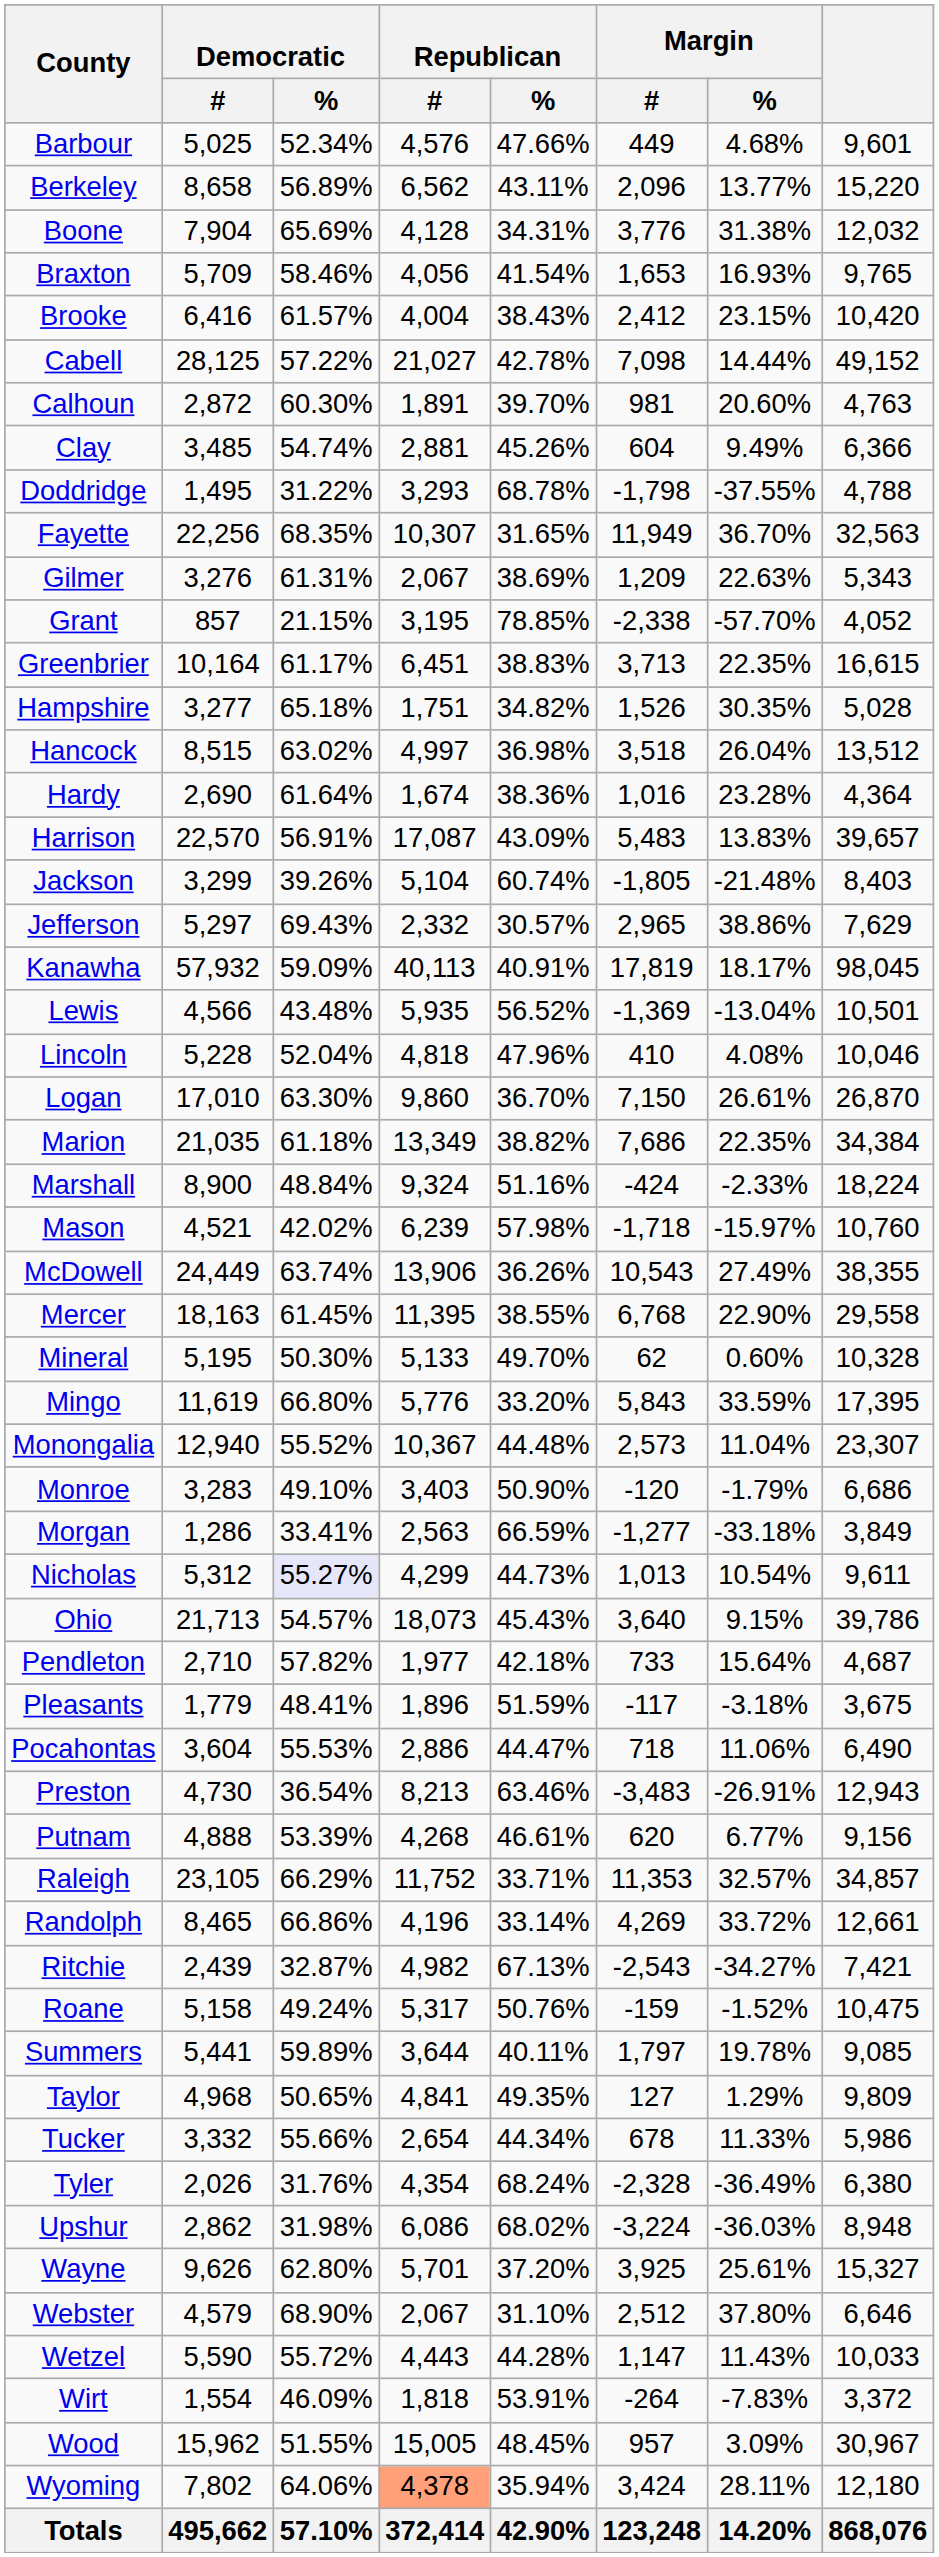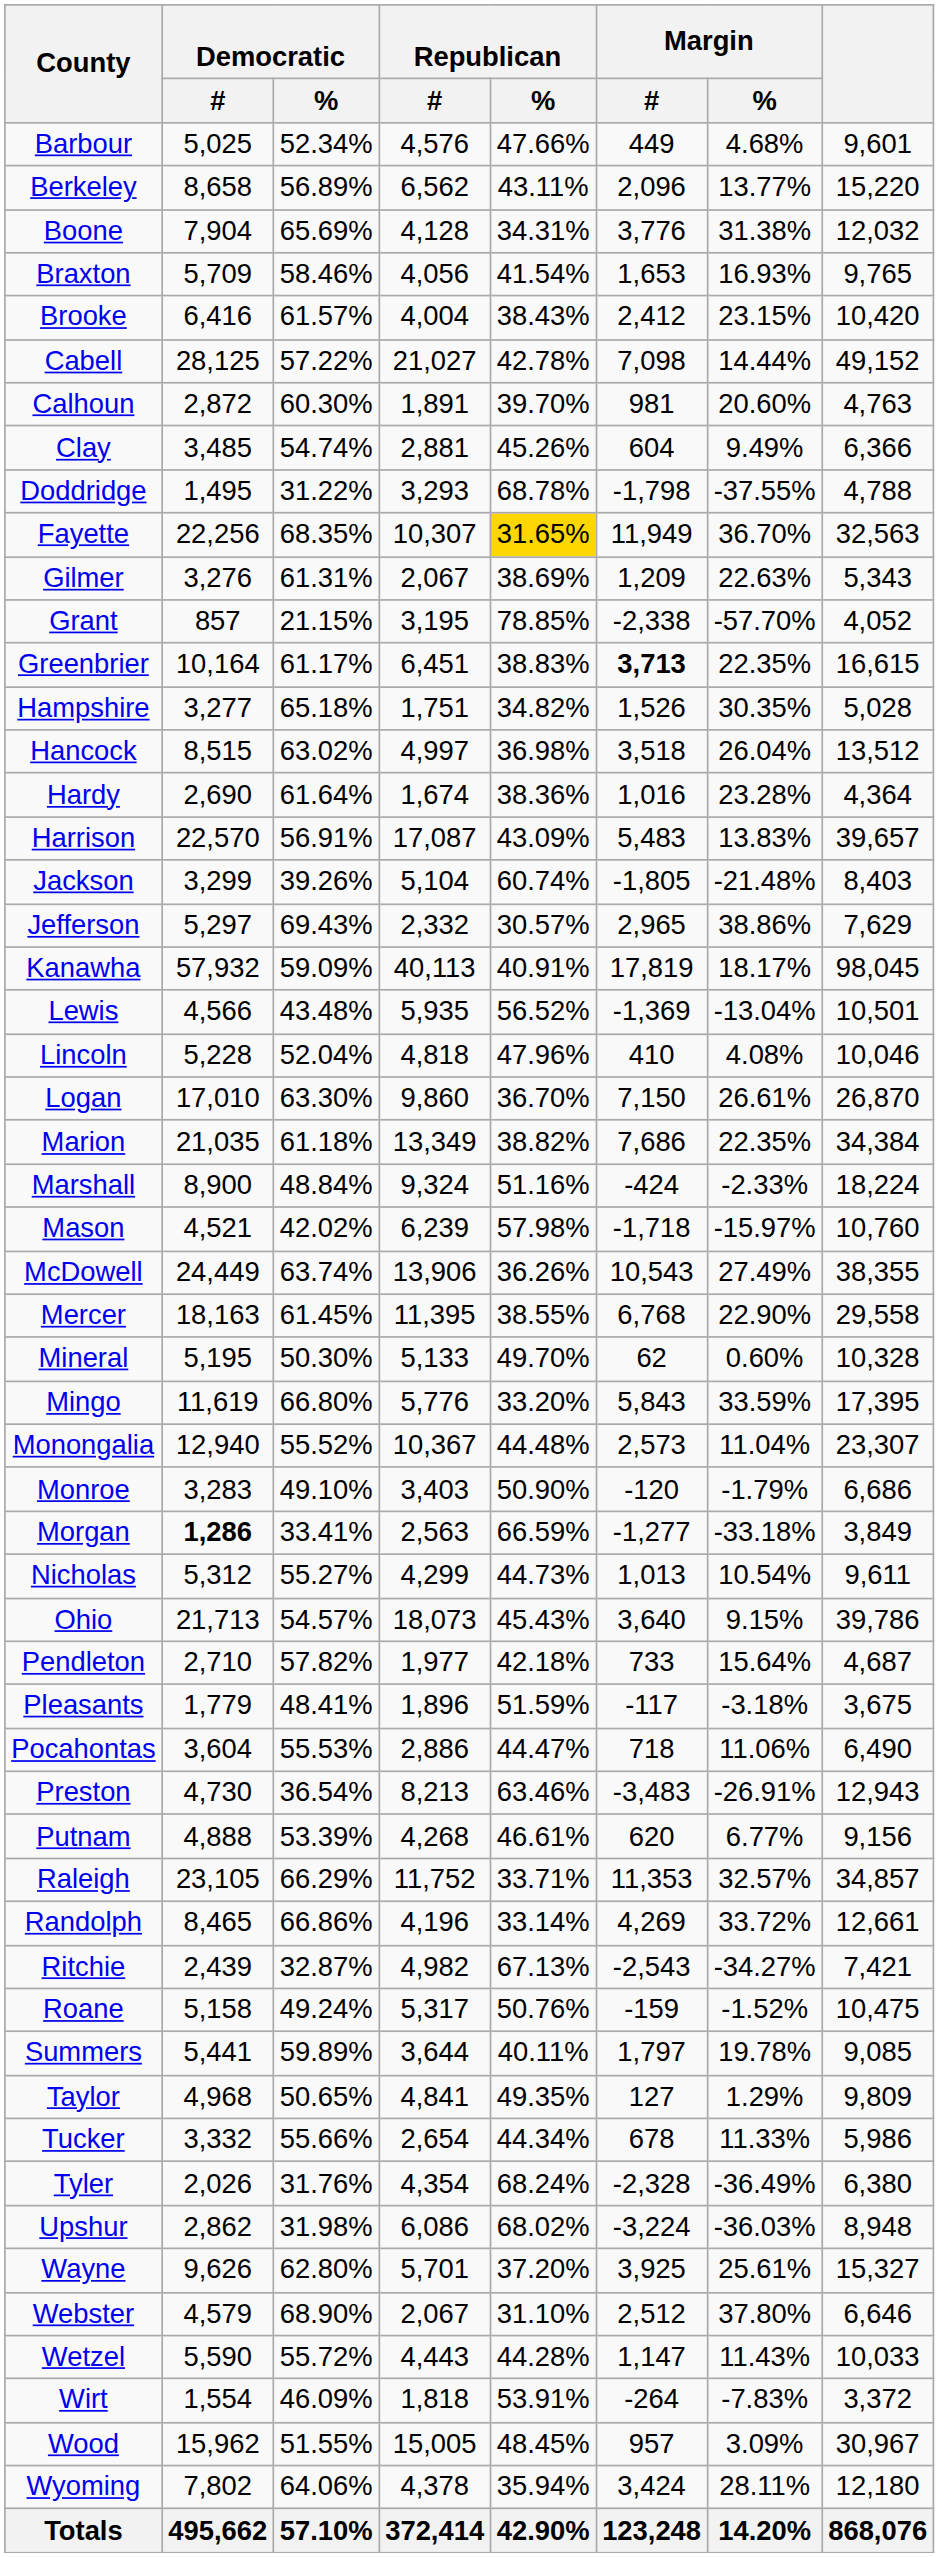(543, 534) no background -> (543, 534) gold background
(652, 664) normal -> (652, 664) bold
(218, 1532) normal -> (218, 1532) bold
(326, 1575) lavender background -> (326, 1575) no background
(435, 2486) lightsalmon background -> (435, 2486) no background
